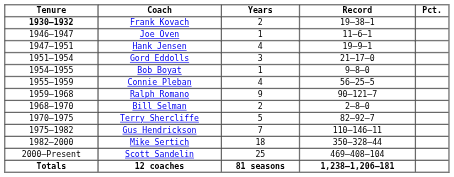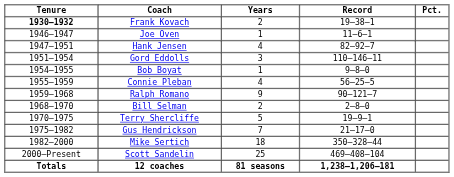(357, 47) 19–9–1 -> (357, 47) 82–92–7
(357, 58) 21–17–0 -> (357, 58) 110–146–11
(357, 118) 82–92–7 -> (357, 118) 19–9–1
(357, 130) 110–146–11 -> (357, 130) 21–17–0
